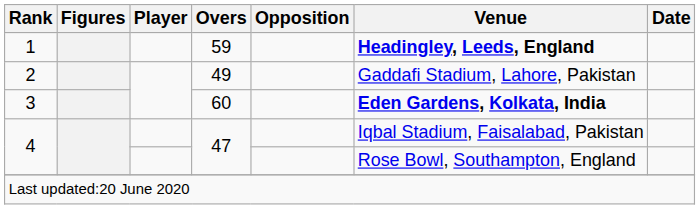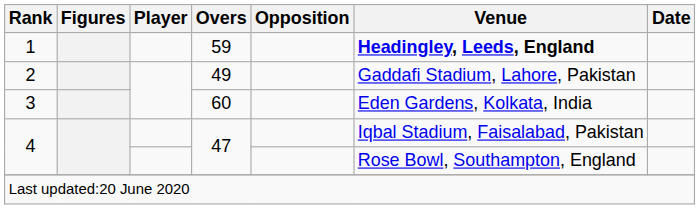(482, 103) bold -> (475, 103) normal
